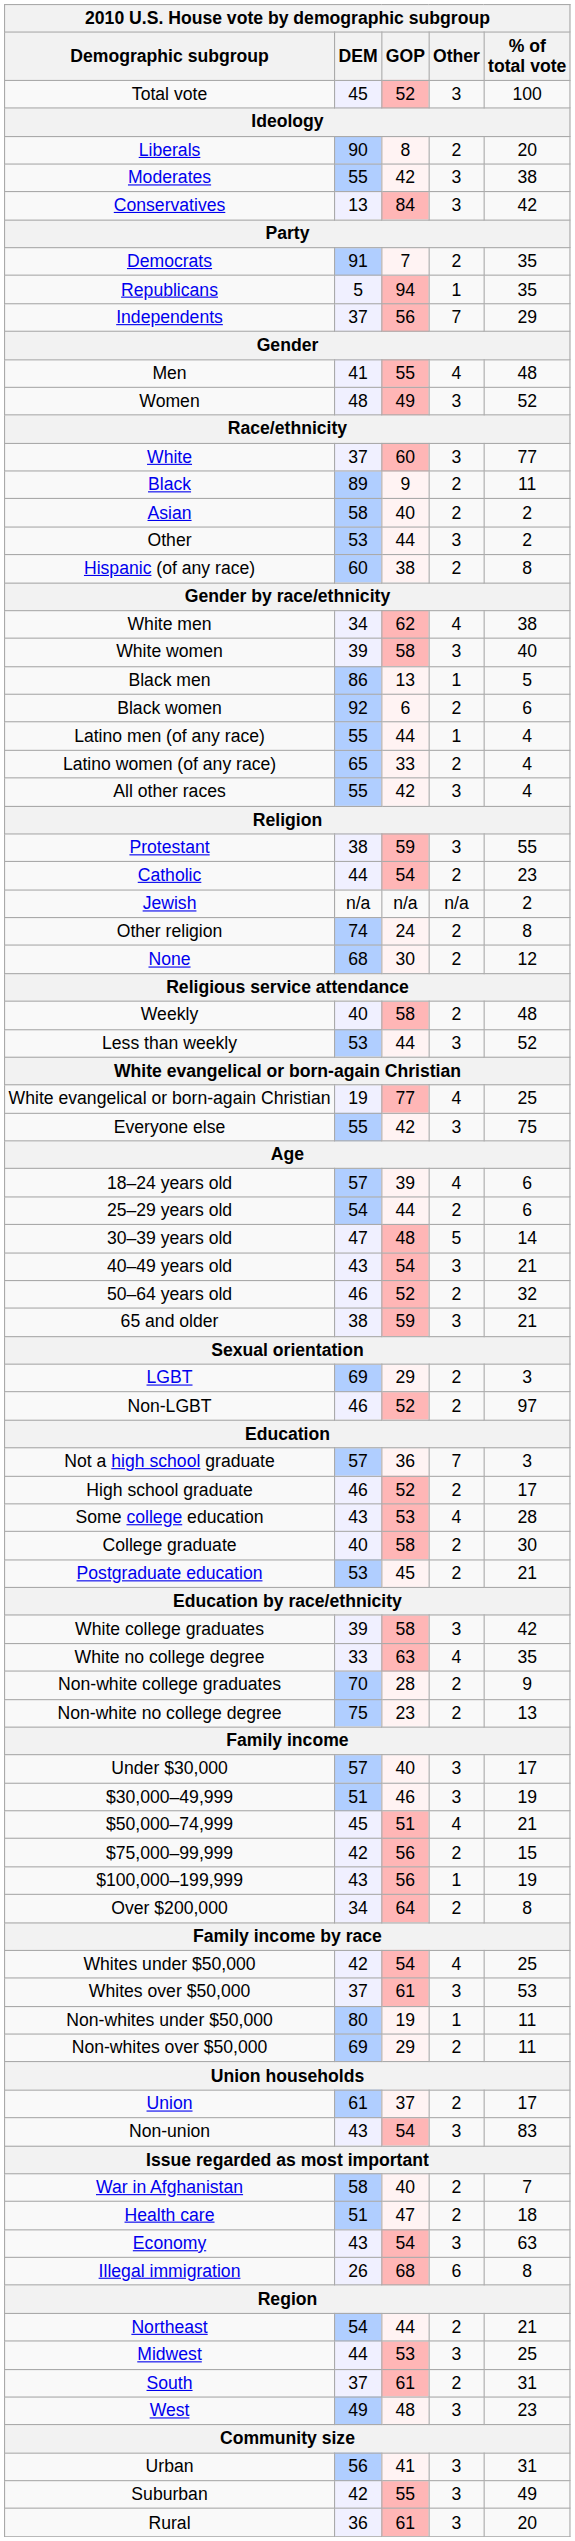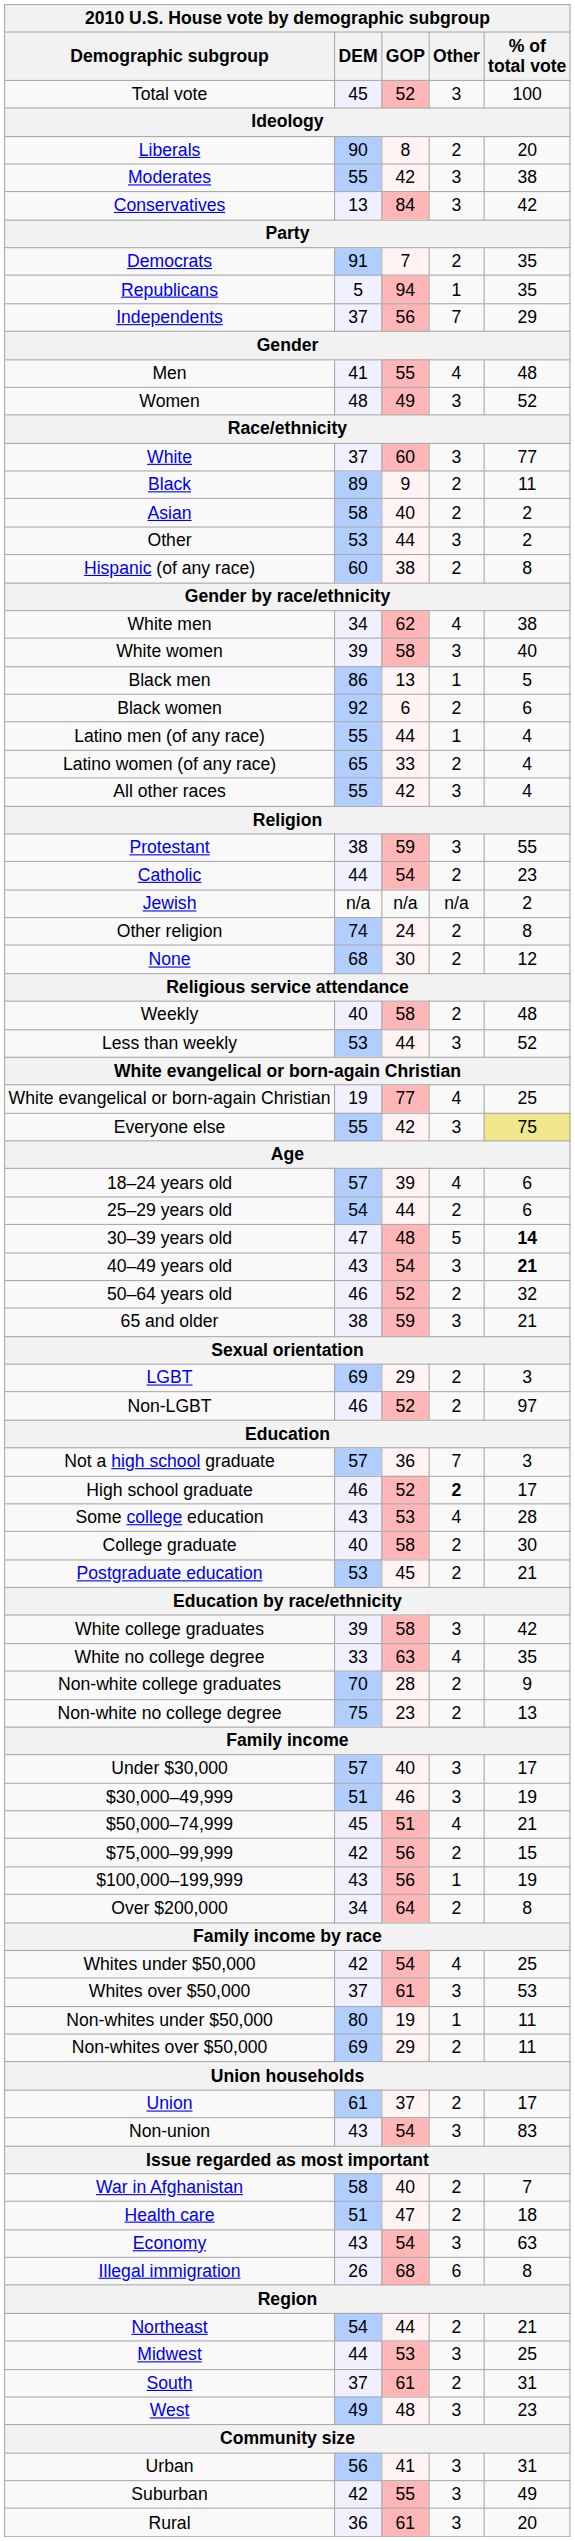(527, 1126) no background -> (527, 1126) khaki background
(527, 1238) normal -> (527, 1238) bold
(527, 1266) normal -> (527, 1266) bold
(456, 1489) normal -> (456, 1489) bold
